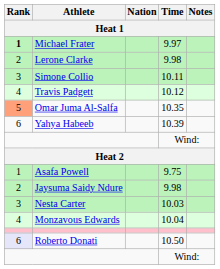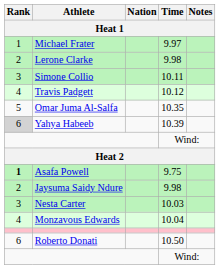(18, 44) bold -> (18, 44) normal
(18, 108) lightsalmon background -> (18, 108) no background
(18, 124) no background -> (18, 124) lightgrey background
(18, 172) normal -> (18, 172) bold
(18, 240) lavender background -> (18, 240) no background
